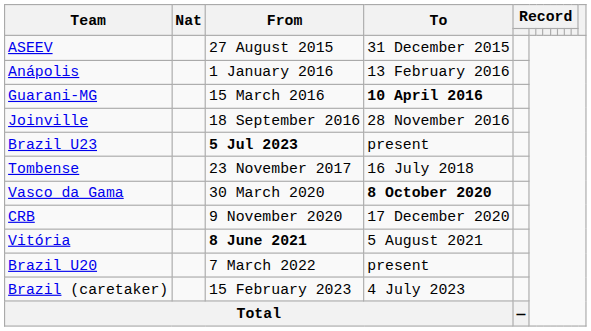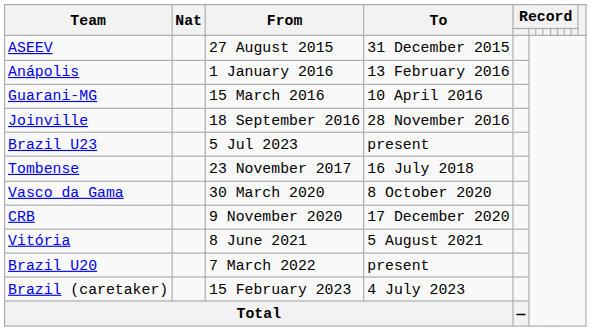(425, 96) bold -> (425, 96) normal
(253, 144) bold -> (253, 144) normal
(429, 193) bold -> (429, 193) normal
(258, 241) bold -> (258, 241) normal
